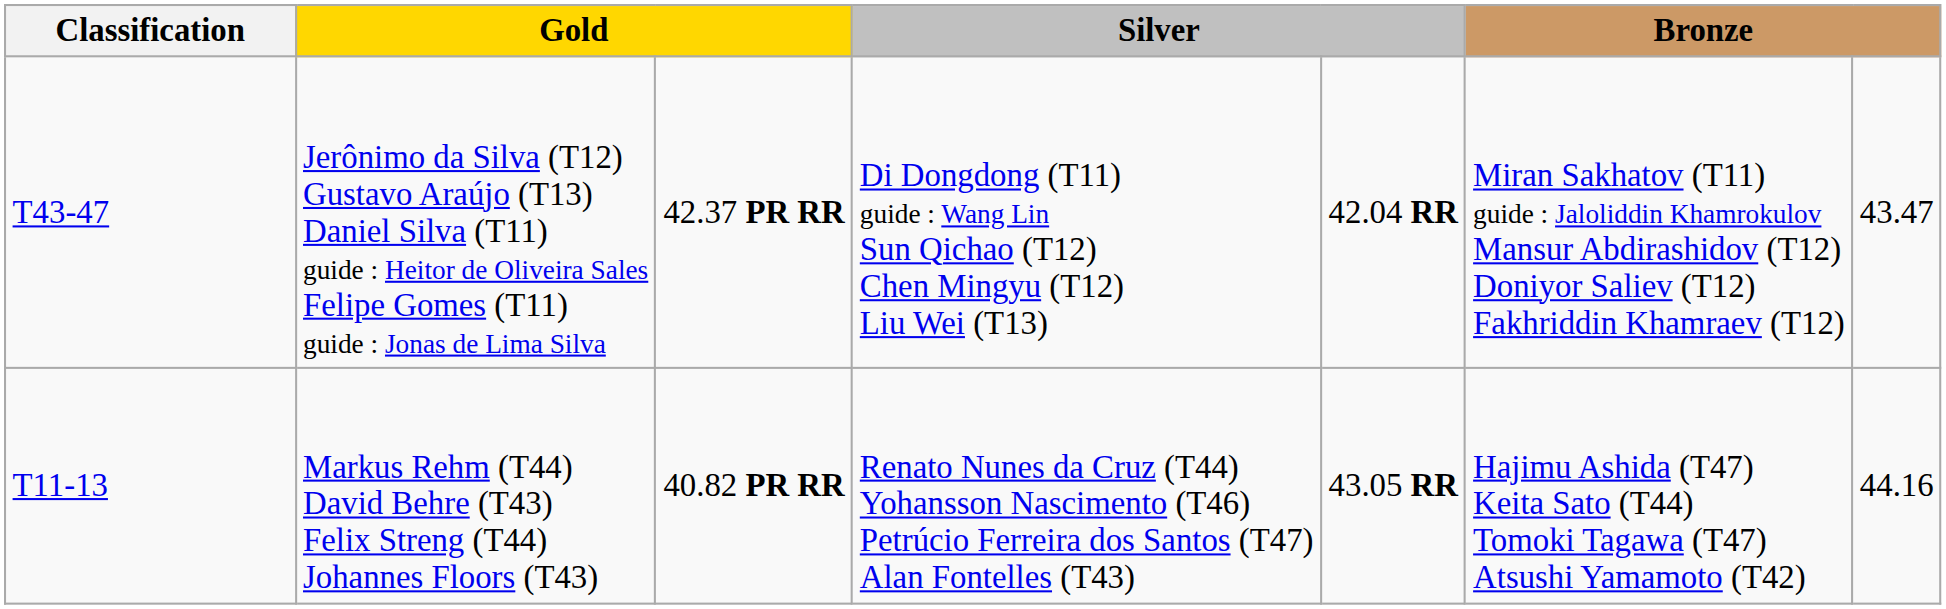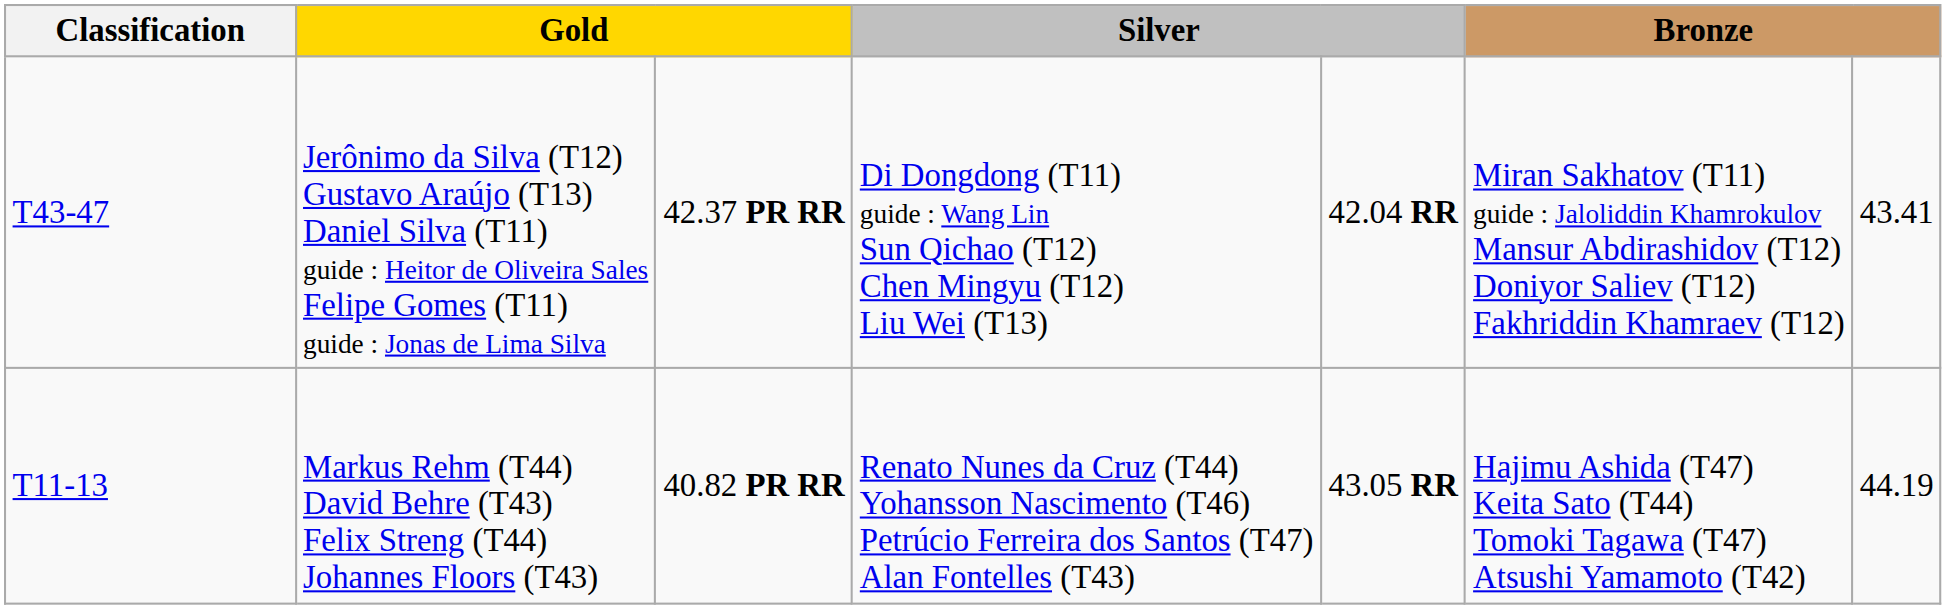(1897, 211) 43.47 -> (1897, 211) 43.41
(1897, 485) 44.16 -> (1897, 485) 44.19
